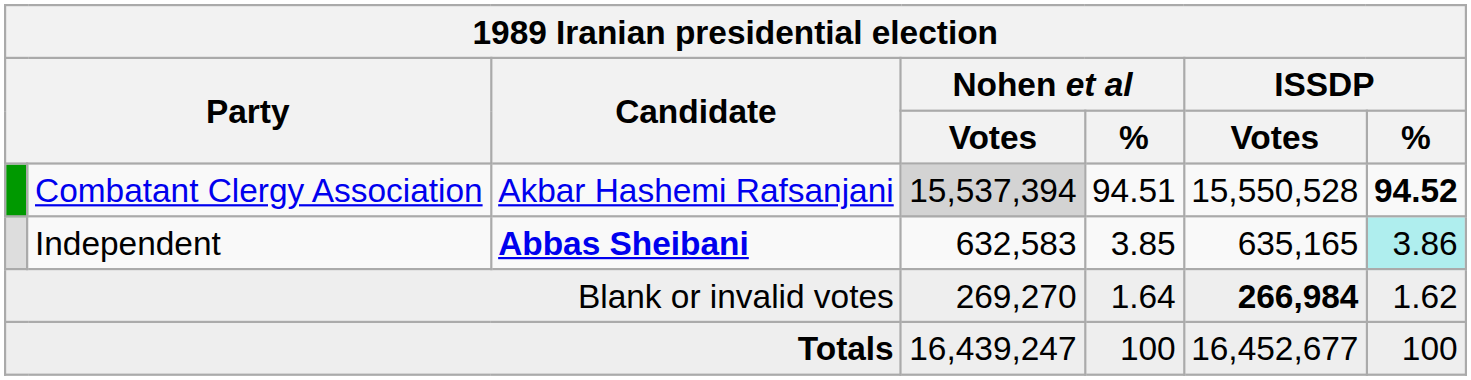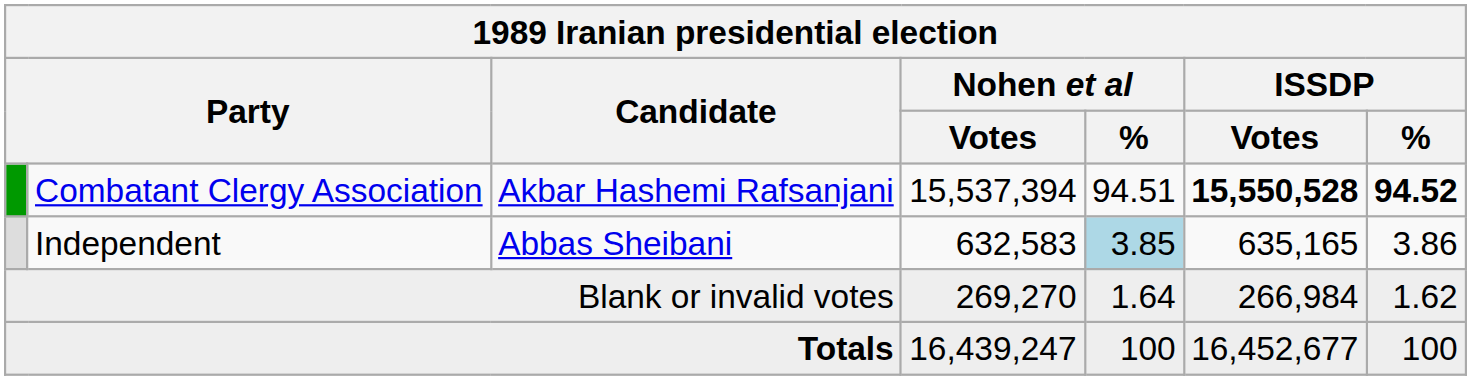(993, 191) lightgrey background -> (993, 191) no background
(1275, 191) normal -> (1275, 191) bold
(623, 244) bold -> (615, 244) normal
(1143, 244) no background -> (1143, 244) lightblue background
(1425, 244) paleturquoise background -> (1425, 244) no background
(1298, 296) bold -> (1298, 296) normal
